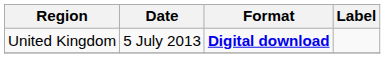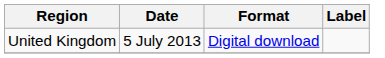(269, 40) bold -> (264, 40) normal
